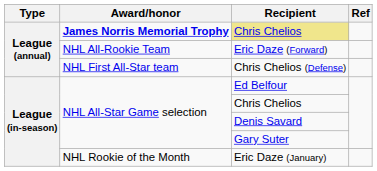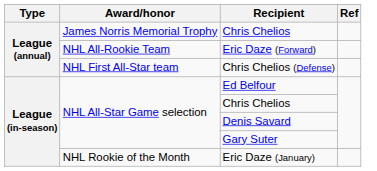(146, 31) bold -> (140, 31) normal
(268, 31) khaki background -> (256, 31) no background
